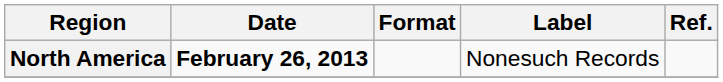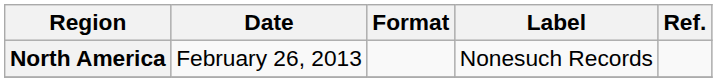(272, 58) bold -> (269, 58) normal
